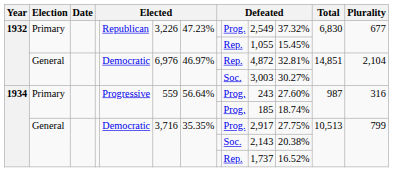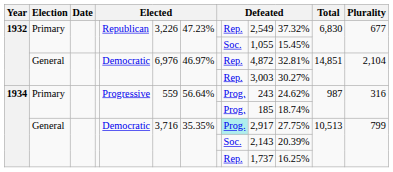(235, 28) Prog. -> (233, 28) Rep.
(233, 45) Rep. -> (233, 45) Soc.
(233, 77) Soc. -> (233, 77) Rep.
(294, 93) 27.60% -> (294, 93) 24.62%
(235, 126) no background -> (235, 126) paleturquoise background
(294, 142) 20.38% -> (294, 142) 20.39%
(294, 158) 16.52% -> (294, 158) 16.25%
